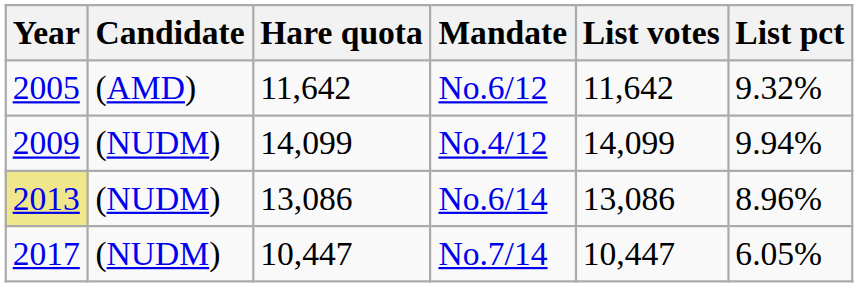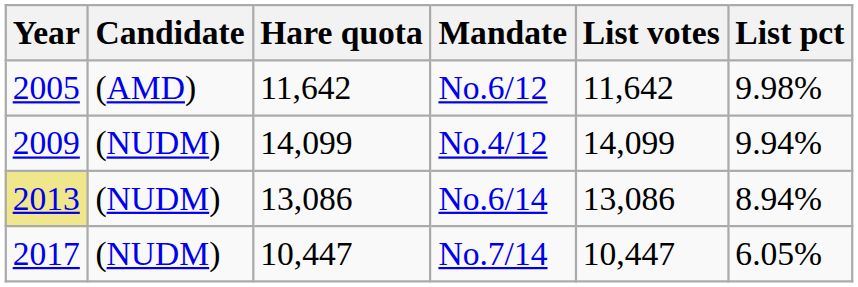(779, 87) 9.32% -> (779, 87) 9.98%
(779, 198) 8.96% -> (779, 198) 8.94%
